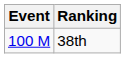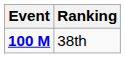(29, 40) normal -> (29, 40) bold
